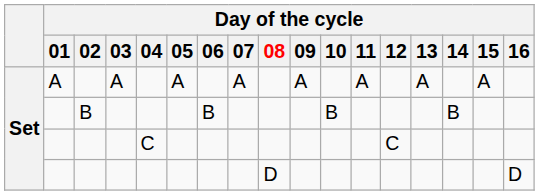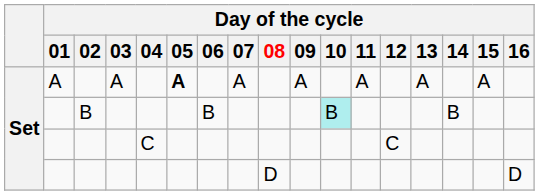(178, 81) normal -> (178, 81) bold
(331, 112) no background -> (331, 112) paleturquoise background
